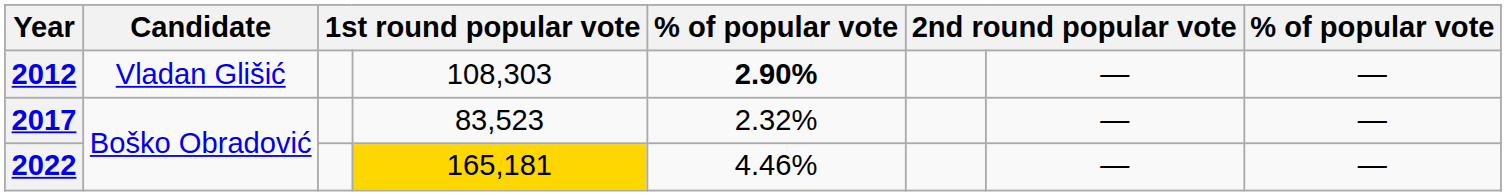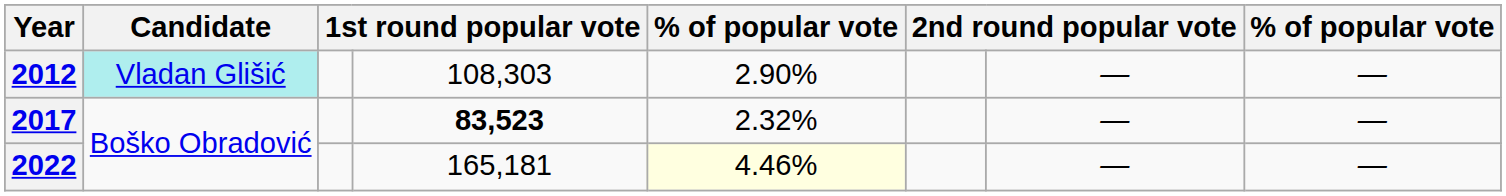(201, 73) no background -> (201, 73) paleturquoise background
(776, 73) bold -> (776, 73) normal
(499, 119) normal -> (499, 119) bold
(499, 166) gold background -> (499, 166) no background
(776, 166) no background -> (776, 166) lightyellow background
